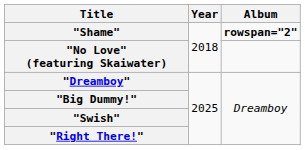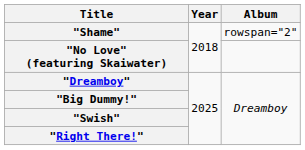(261, 32) bold -> (261, 32) normal
